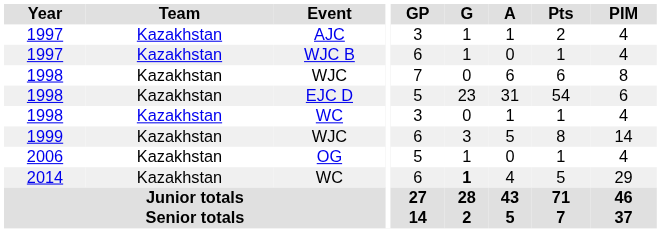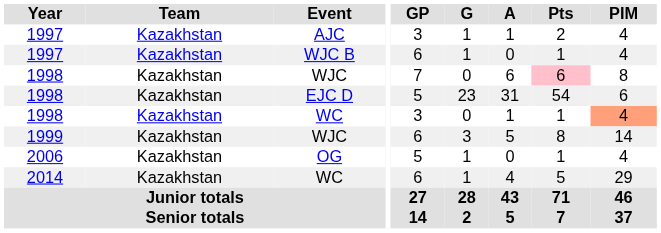(561, 75) no background -> (561, 75) pink background
(624, 116) no background -> (624, 116) lightsalmon background
(467, 177) bold -> (467, 177) normal
